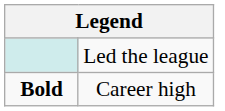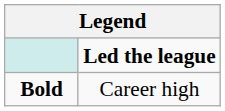(146, 55) normal -> (149, 55) bold
